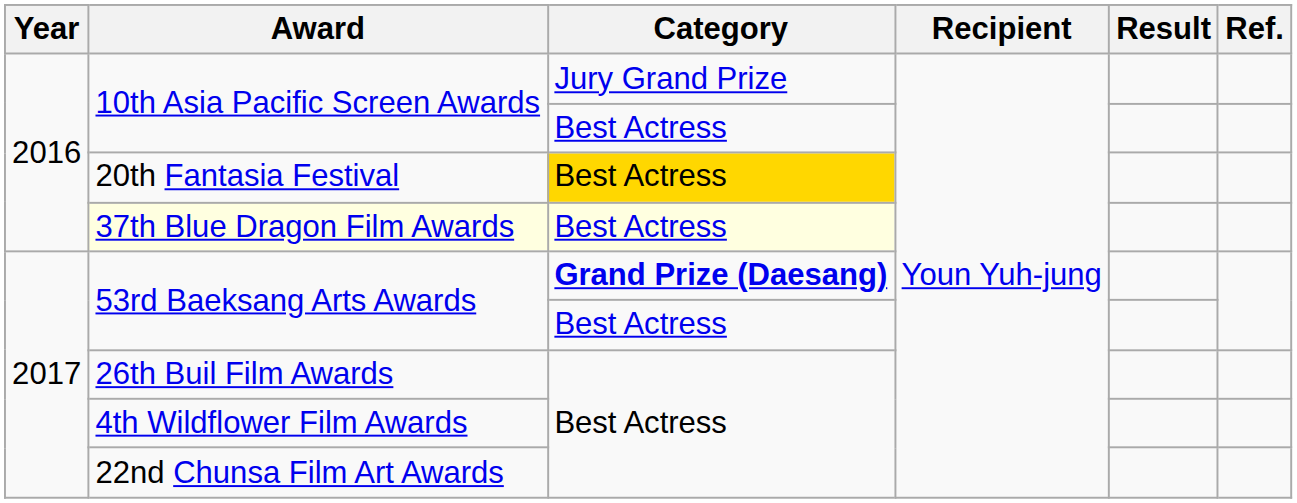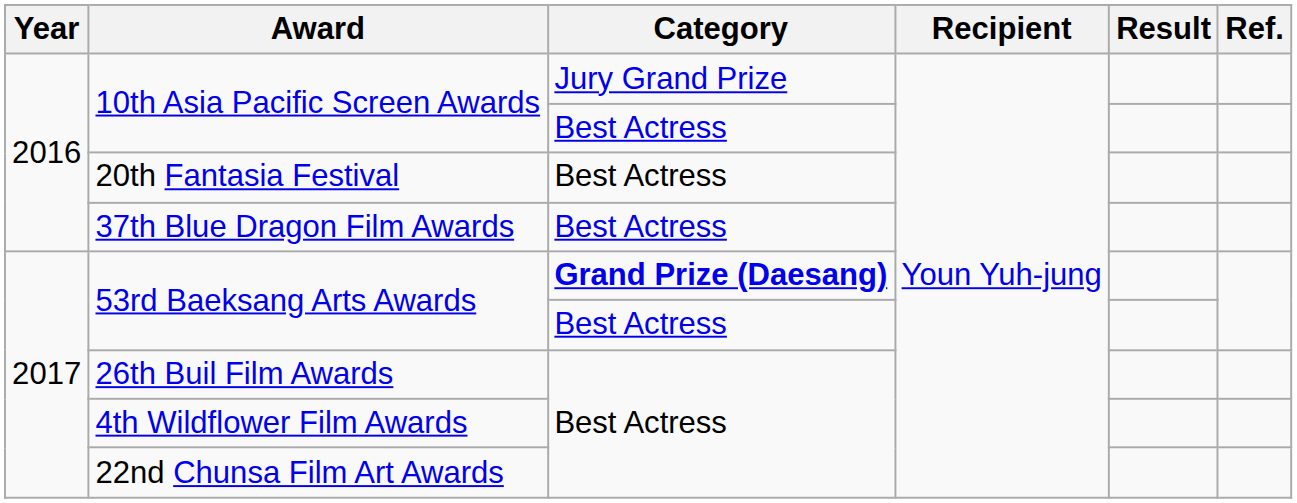(641, 176) gold background -> (641, 176) no background
(305, 226) lightyellow background -> (305, 226) no background
(641, 226) lightyellow background -> (641, 226) no background
